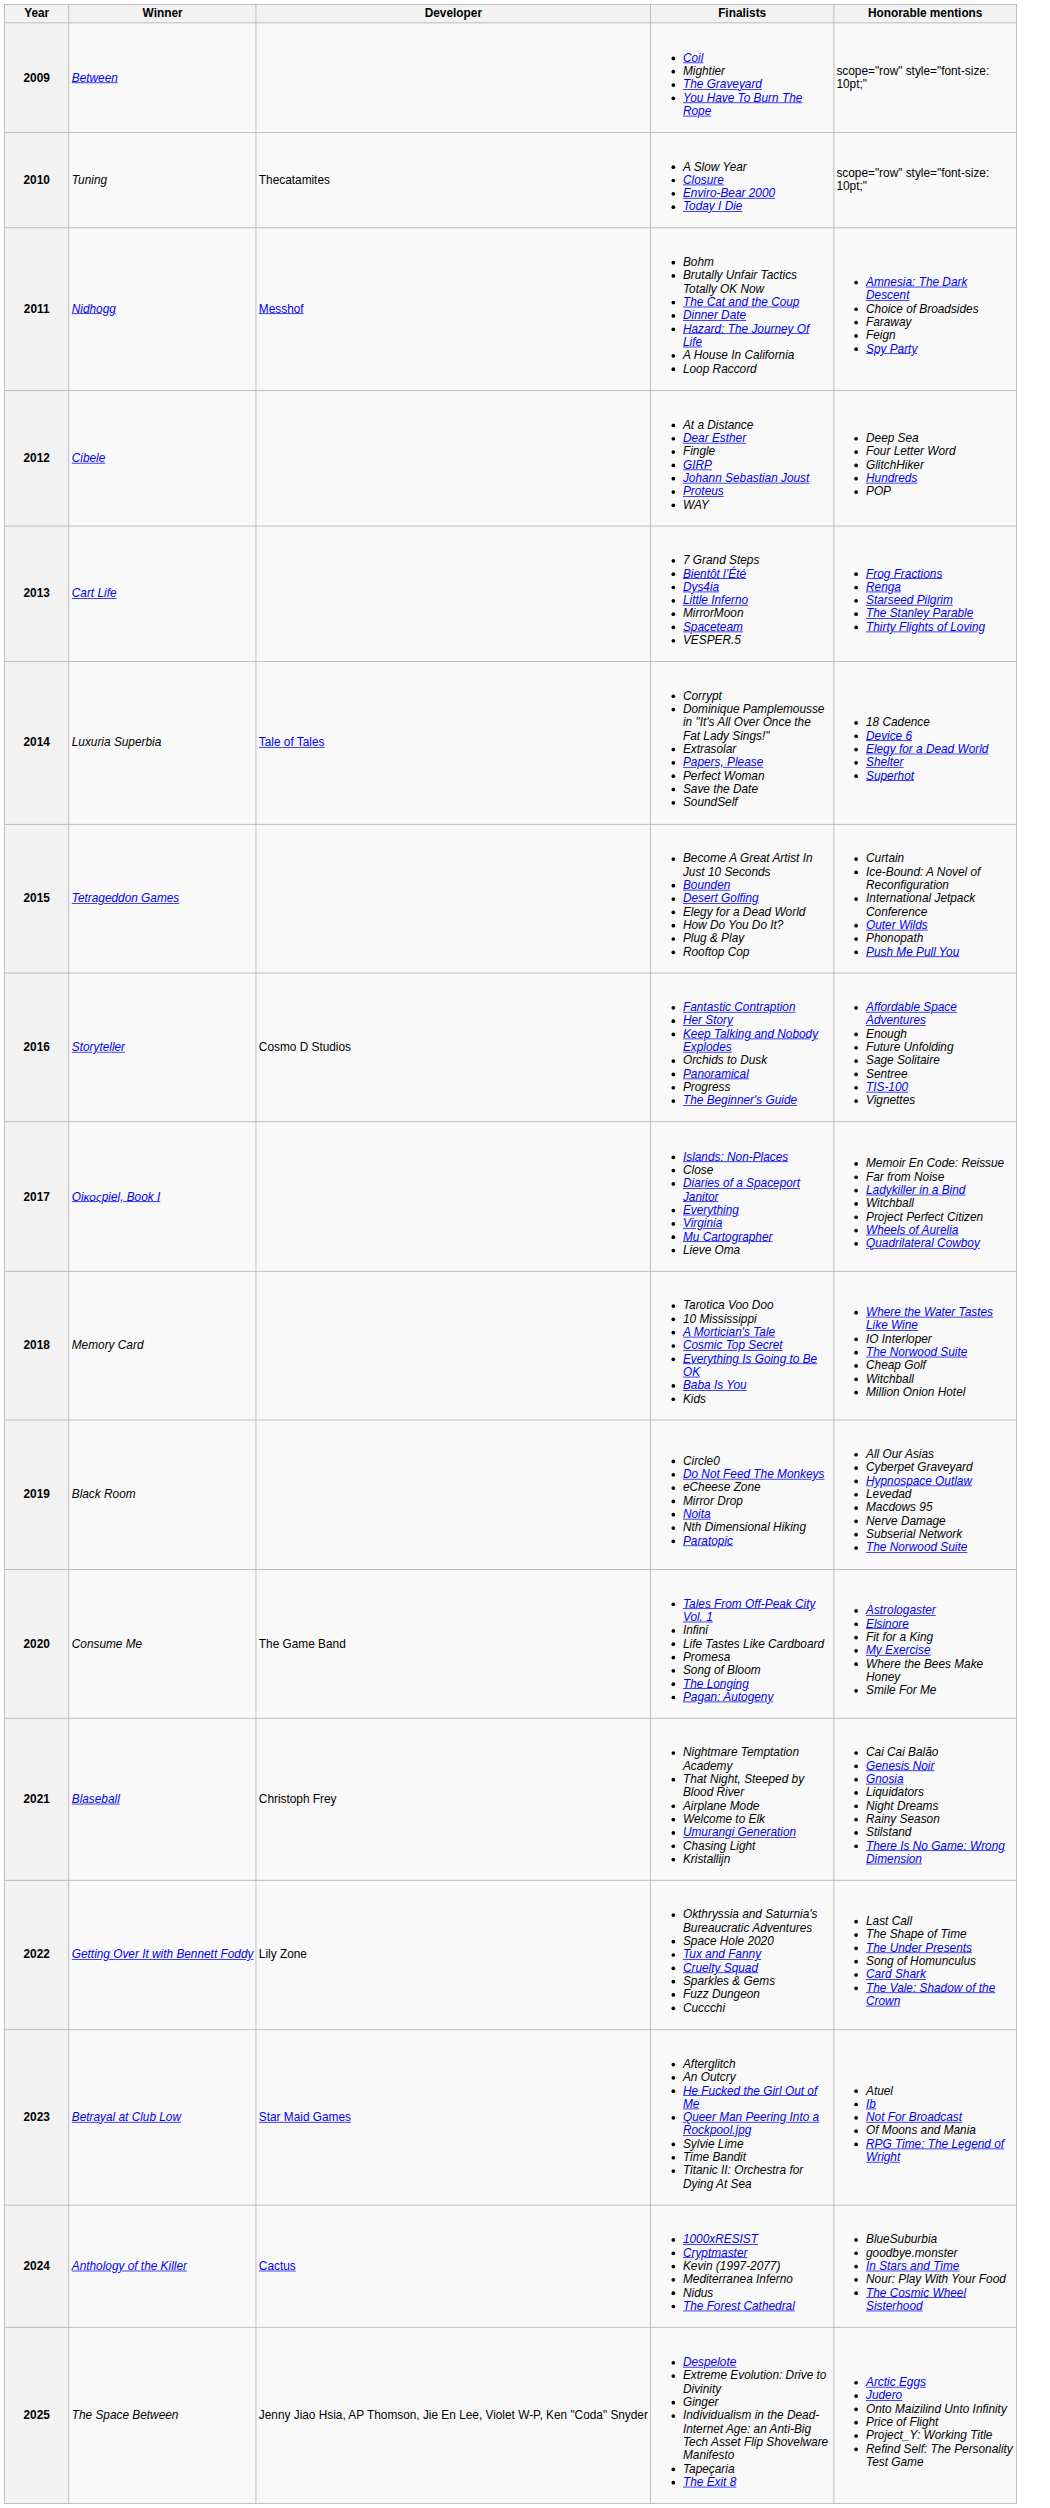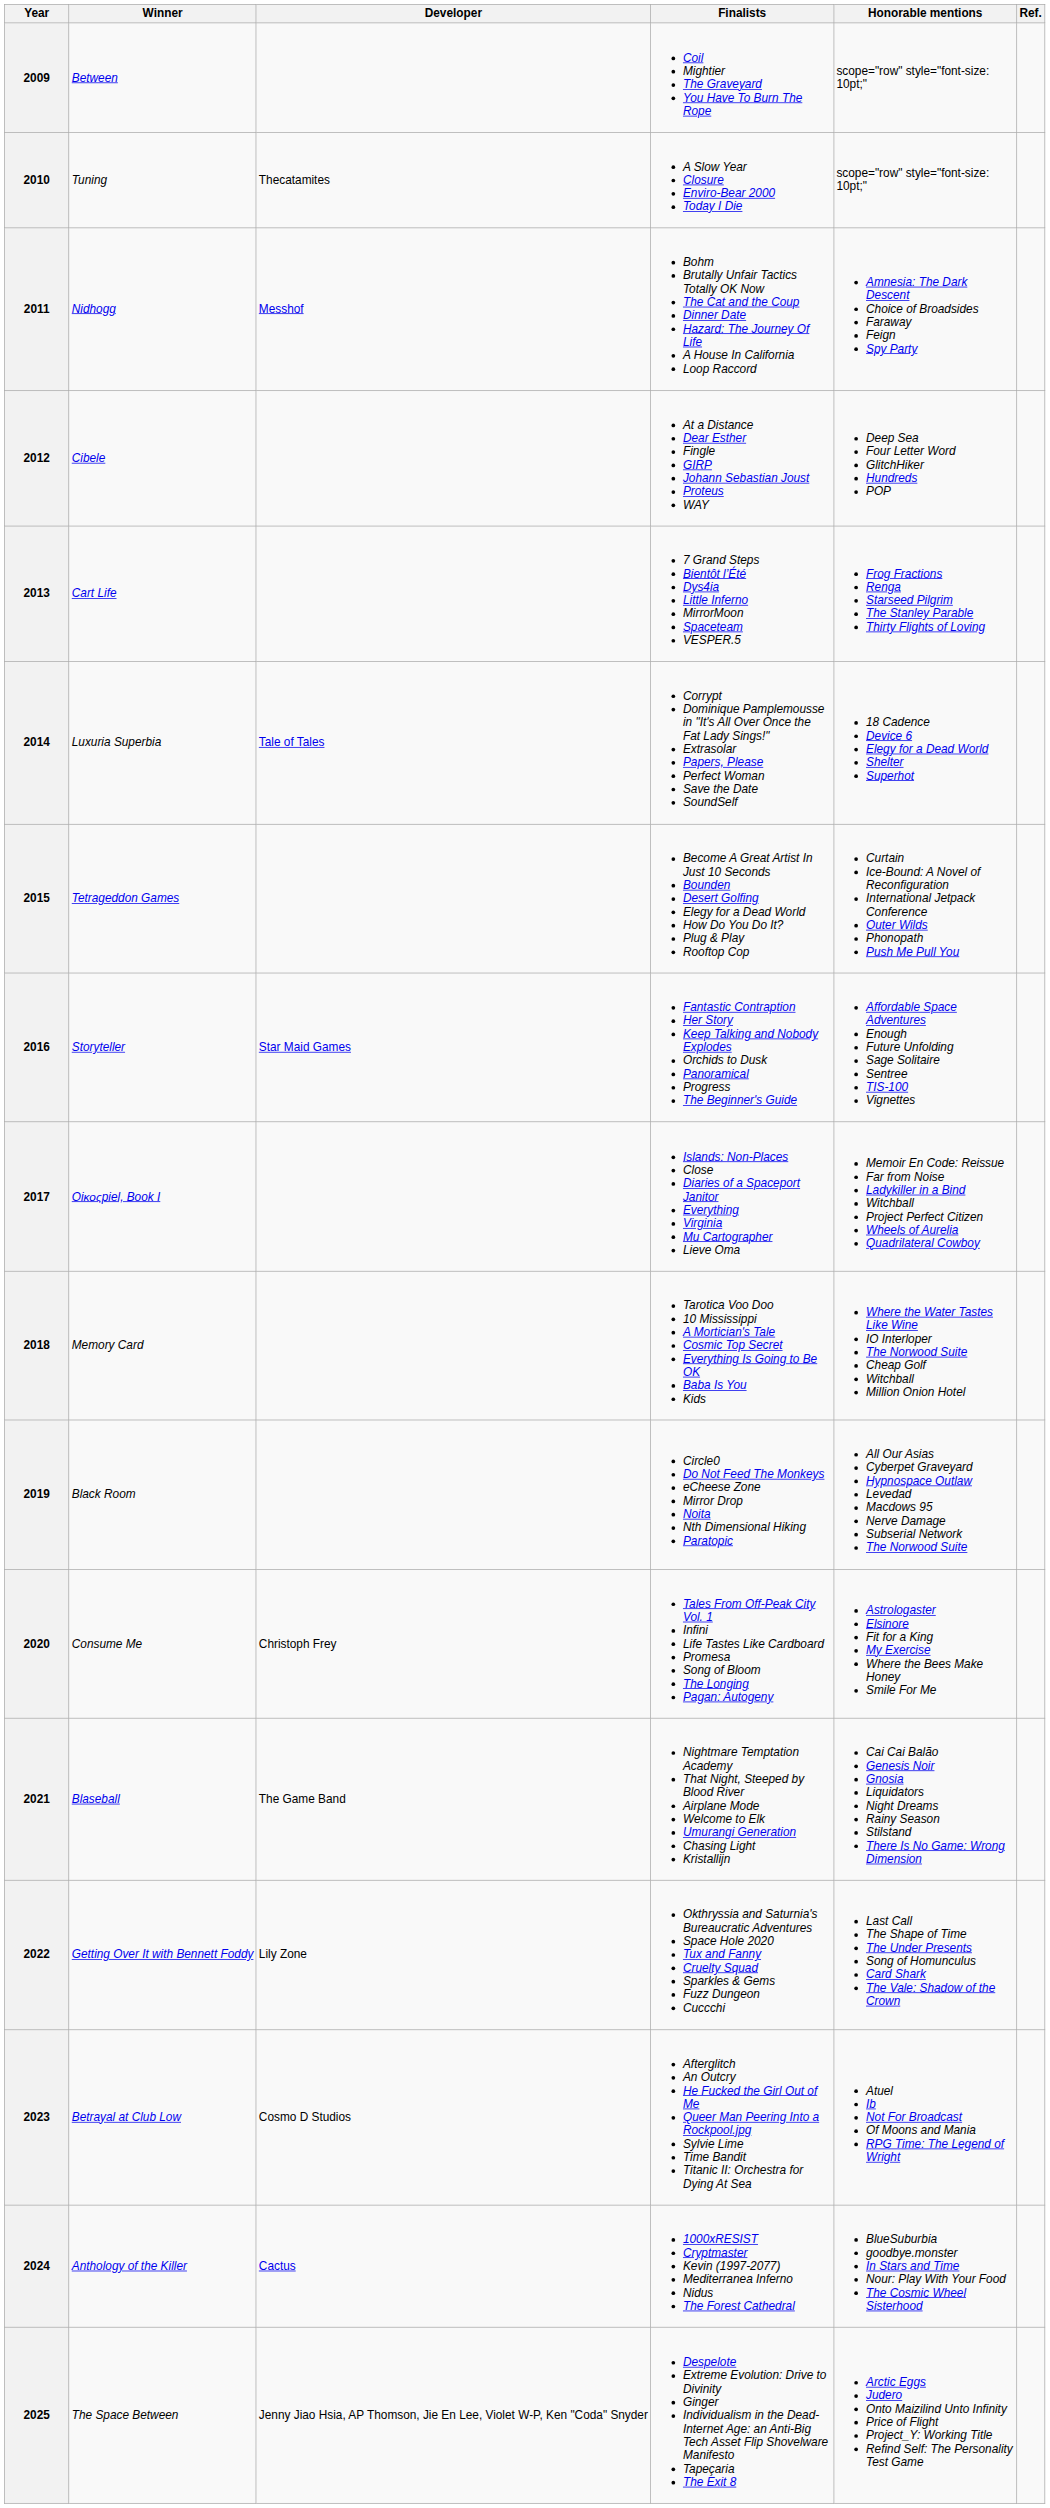+ column: (1031, 13)
(305, 1047) Cosmo D Studios -> (305, 1047) Star Maid Games
(302, 1643) The Game Band -> (298, 1643) Christoph Frey
(298, 1799) Christoph Frey -> (302, 1799) The Game Band
(305, 2117) Star Maid Games -> (305, 2117) Cosmo D Studios
